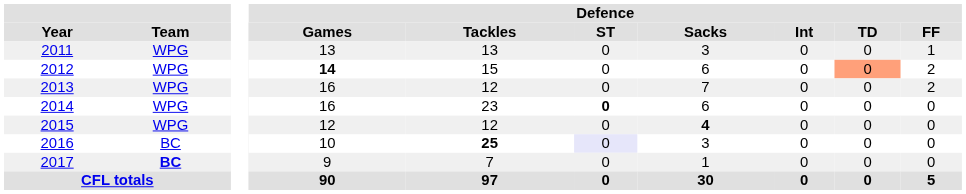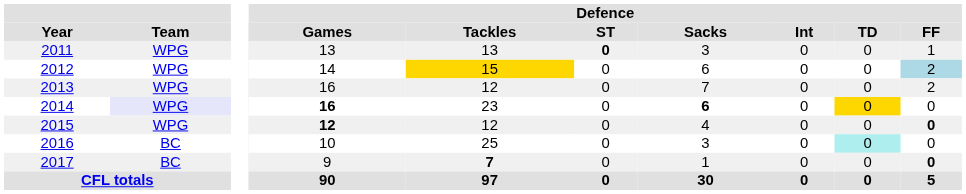(606, 50) normal -> (606, 50) bold
(327, 69) bold -> (327, 69) normal
(490, 69) no background -> (490, 69) gold background
(868, 69) lightsalmon background -> (868, 69) no background
(931, 69) no background -> (931, 69) lightblue background
(170, 106) no background -> (170, 106) lavender background
(327, 106) normal -> (327, 106) bold
(606, 106) bold -> (606, 106) normal
(705, 106) normal -> (705, 106) bold
(868, 106) no background -> (868, 106) gold background
(327, 124) normal -> (327, 124) bold
(705, 124) bold -> (705, 124) normal
(931, 124) normal -> (931, 124) bold
(490, 143) bold -> (490, 143) normal
(606, 143) lavender background -> (606, 143) no background
(868, 143) no background -> (868, 143) paleturquoise background
(170, 162) bold -> (170, 162) normal
(490, 162) normal -> (490, 162) bold
(931, 162) normal -> (931, 162) bold
